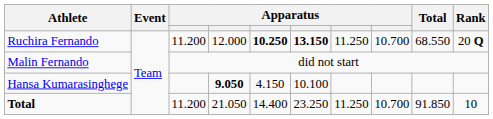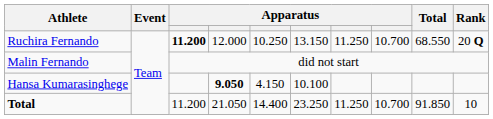(189, 41) normal -> (189, 41) bold
(270, 41) bold -> (270, 41) normal
(311, 41) bold -> (311, 41) normal
